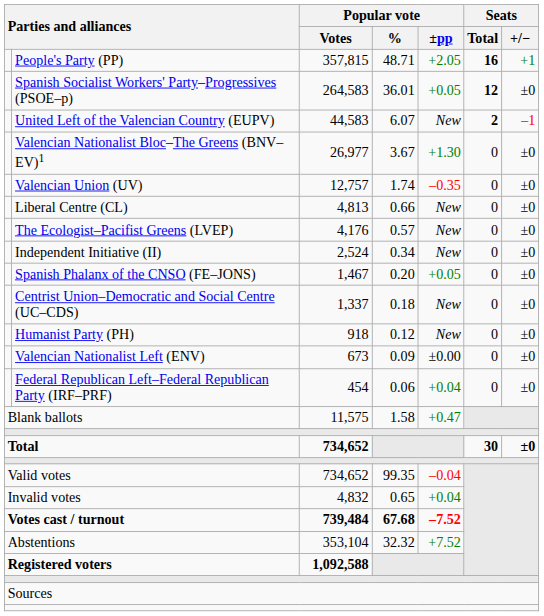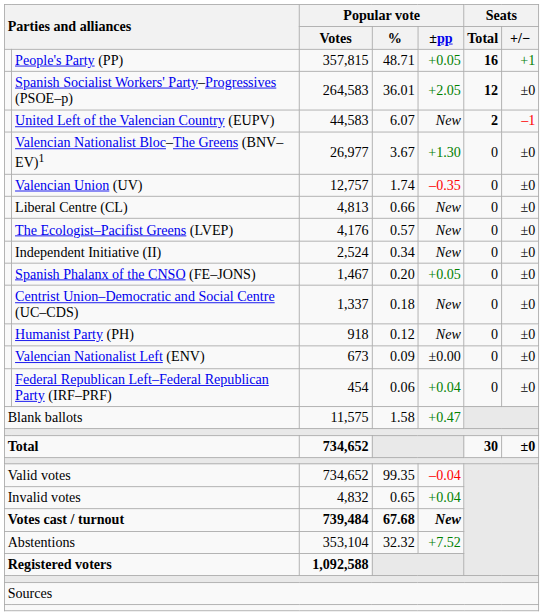(444, 60) +2.05 -> (444, 60) +0.05
(444, 90) +0.05 -> (444, 90) +2.05
(445, 520) –7.52 -> (448, 520) New
